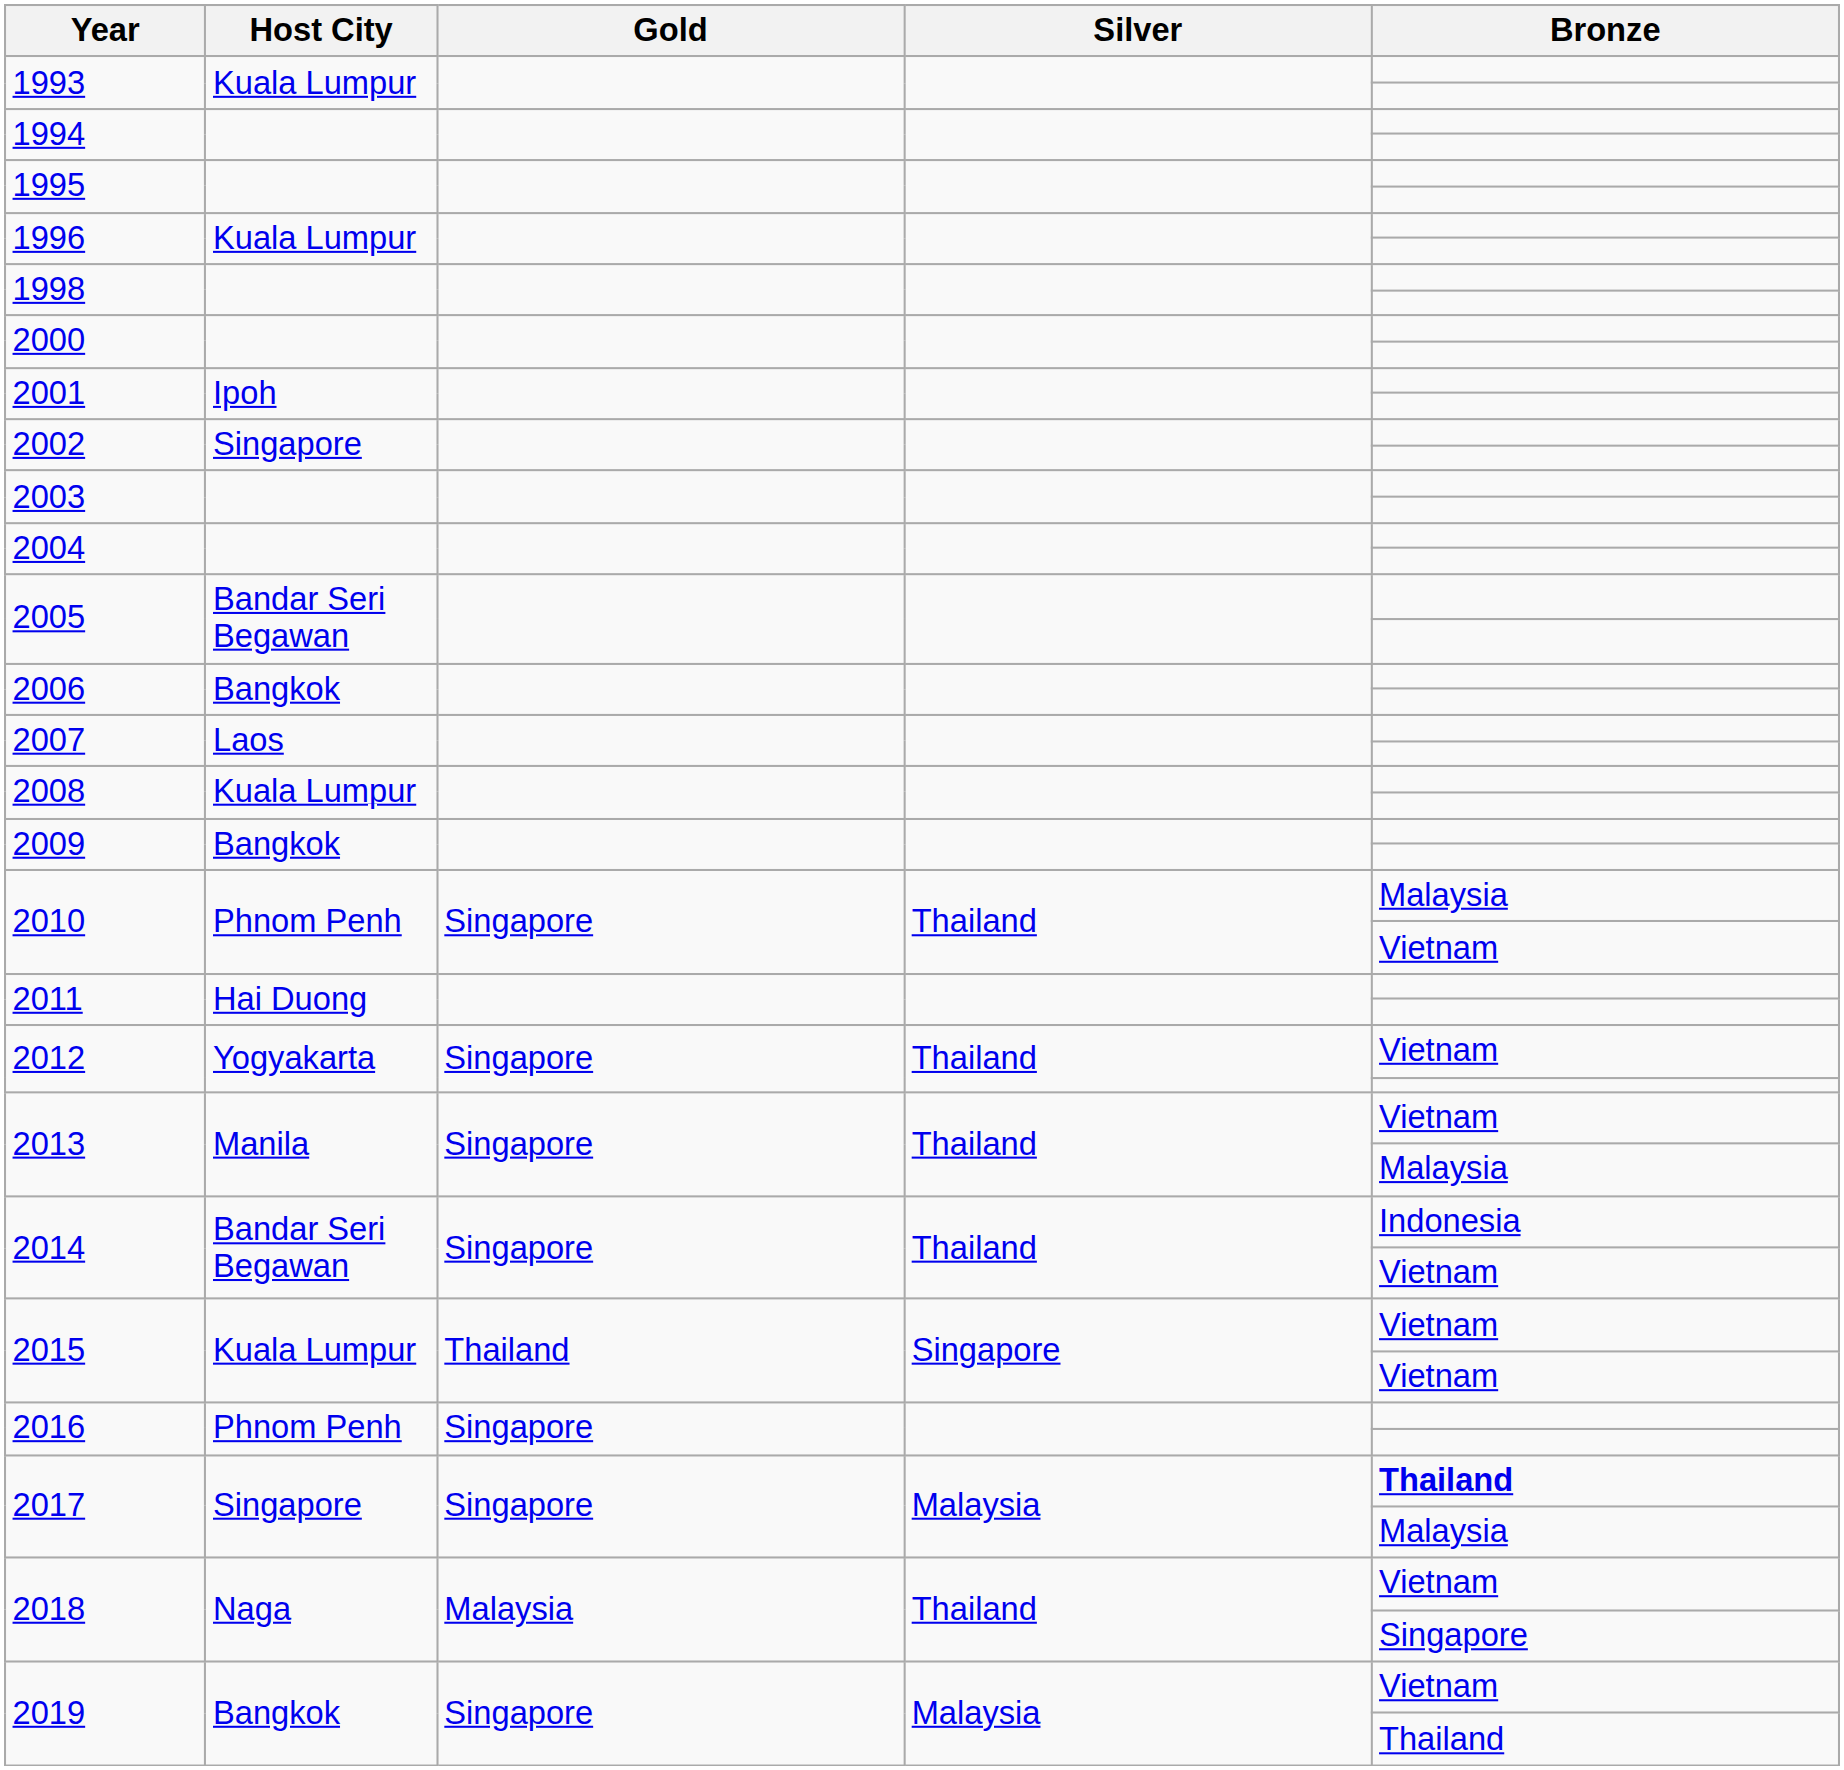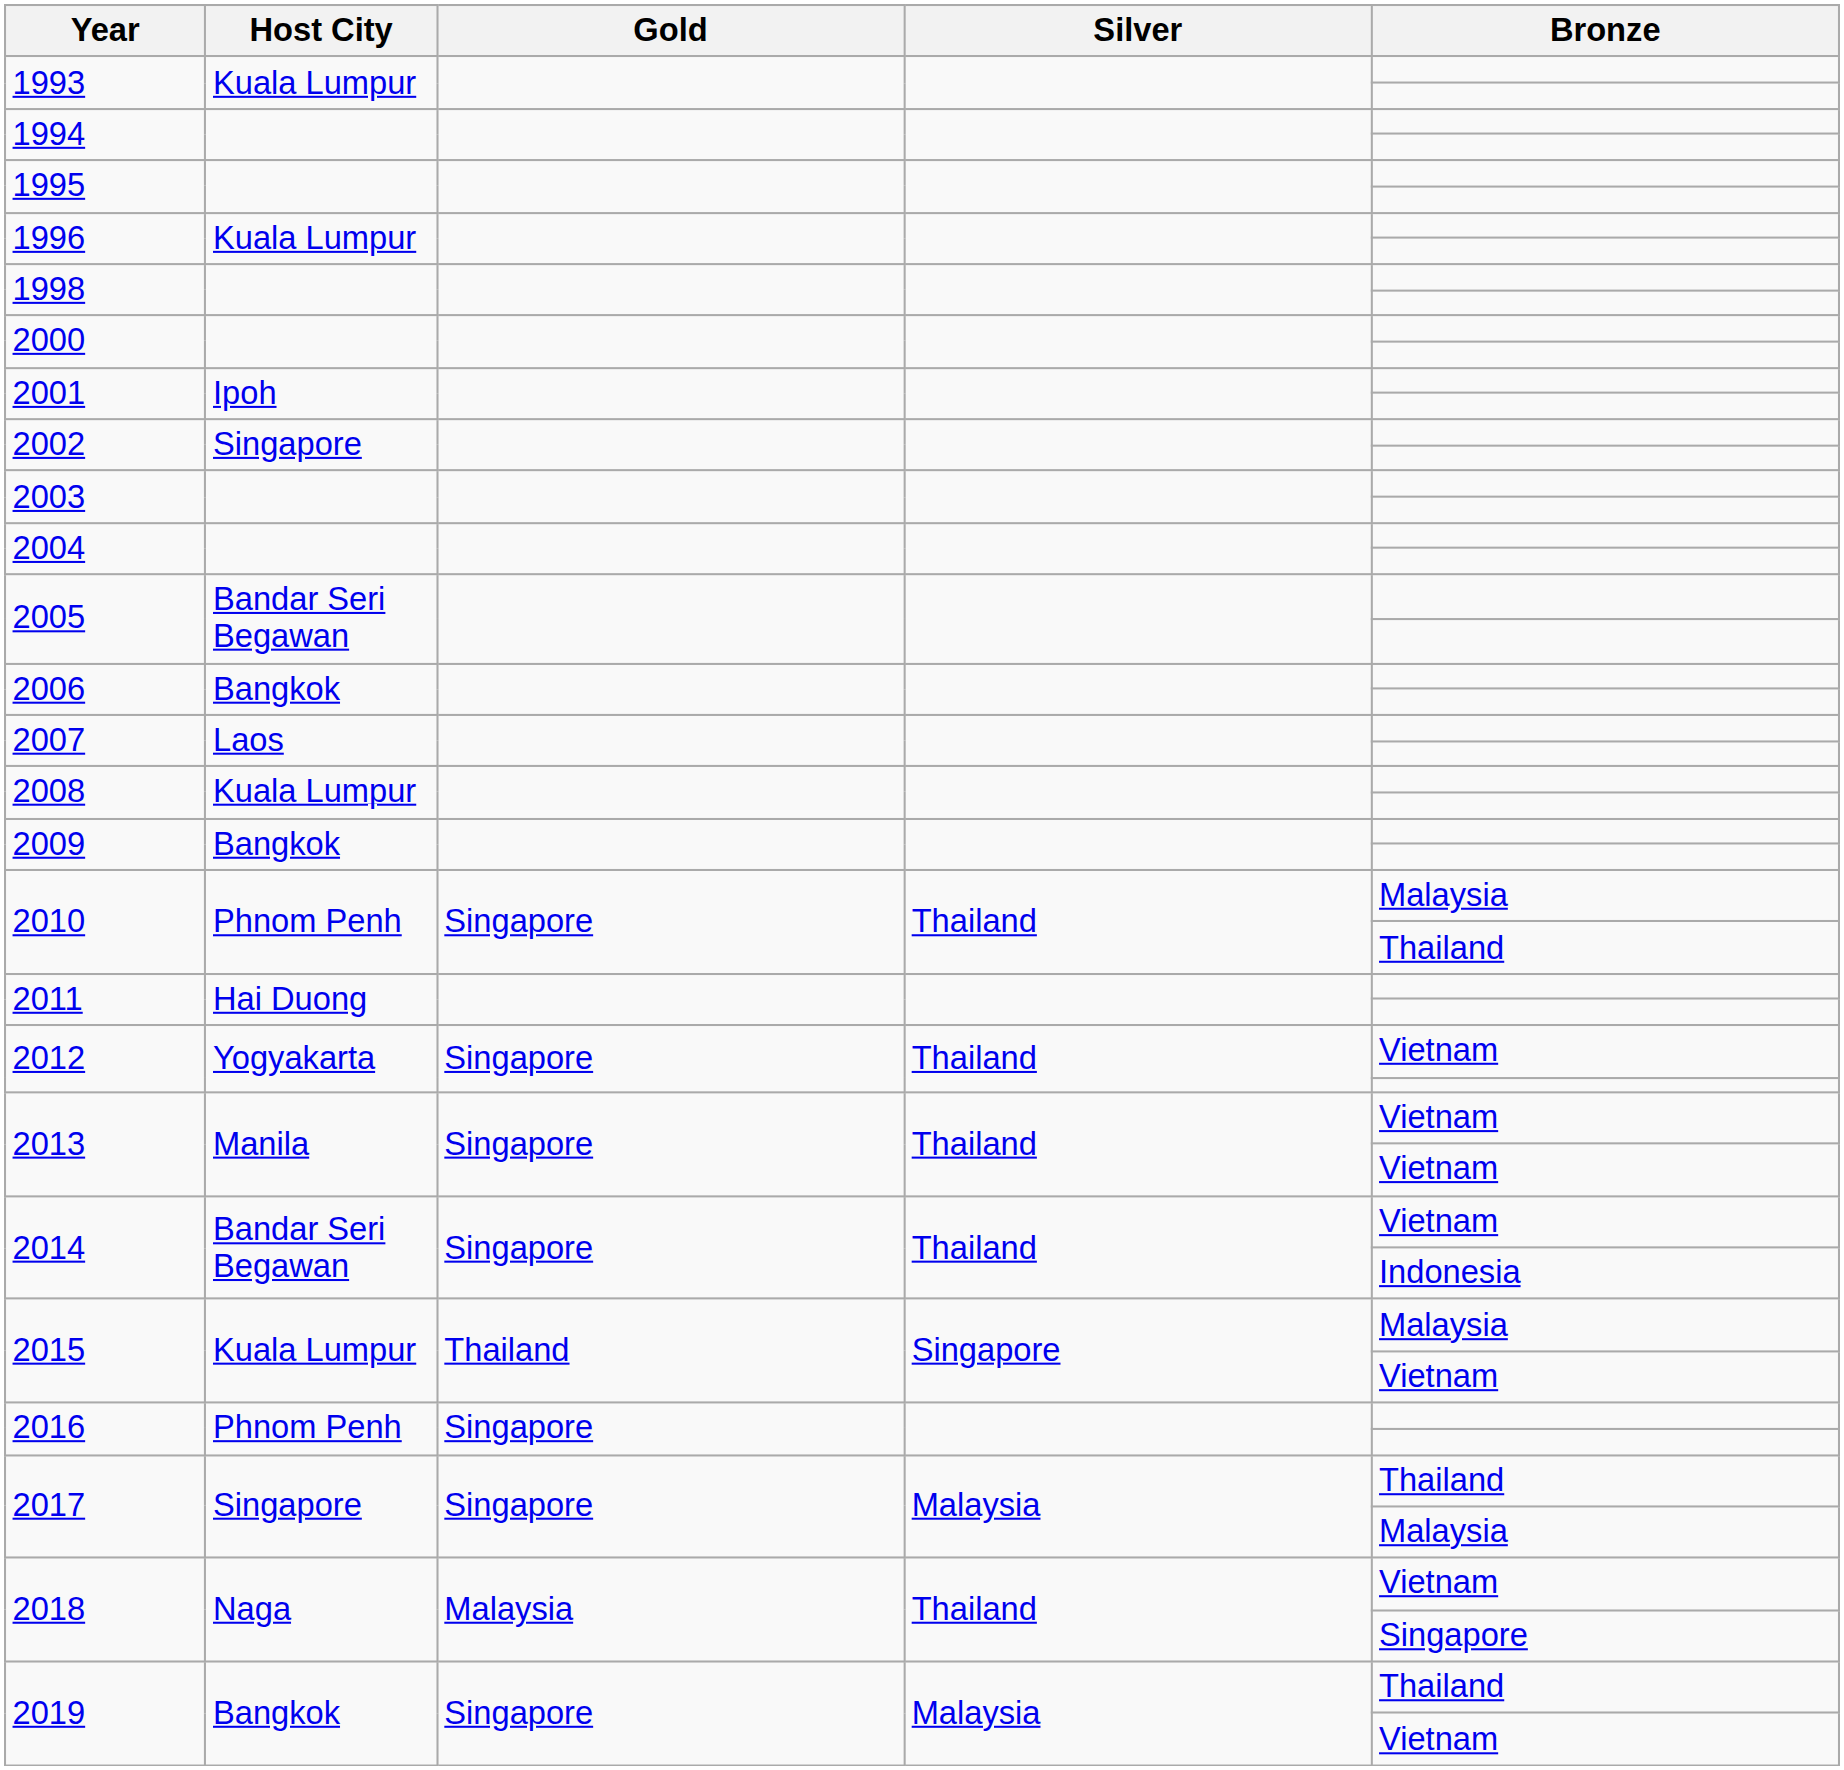(1439, 947) Vietnam -> (1442, 947) Thailand
(1443, 1169) Malaysia -> (1439, 1169) Vietnam
(1450, 1220) Indonesia -> (1439, 1220) Vietnam
(1439, 1272) Vietnam -> (1450, 1272) Indonesia
(1439, 1324) Vietnam -> (1443, 1324) Malaysia
(1446, 1479) bold -> (1442, 1479) normal
(1439, 1686) Vietnam -> (1442, 1686) Thailand
(1442, 1738) Thailand -> (1439, 1738) Vietnam
